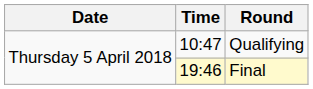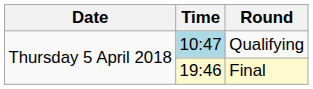(201, 44) no background -> (201, 44) lightblue background
